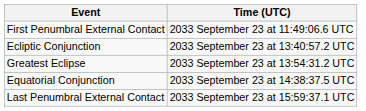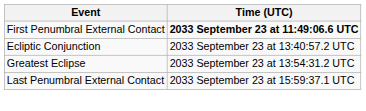(262, 30) normal -> (264, 30) bold
- row: (61, 81)
